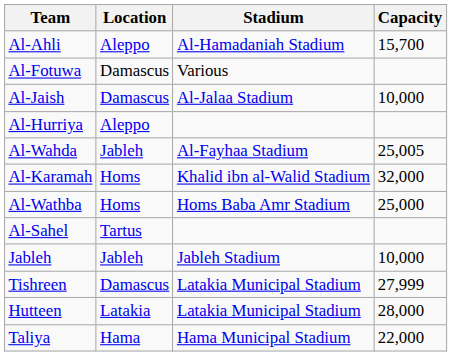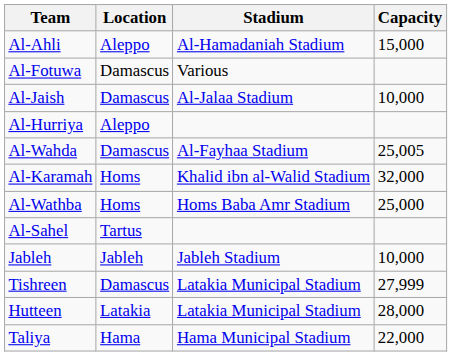(401, 44) 15,700 -> (401, 44) 15,000
(122, 151) Jableh -> (135, 151) Damascus
